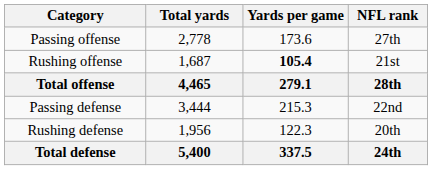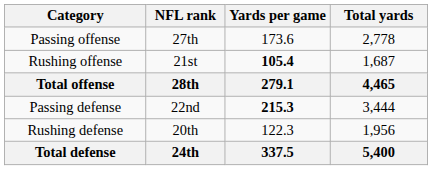columns swapped: (194, 15) <-> (388, 15)
(296, 107) normal -> (278, 107) bold
